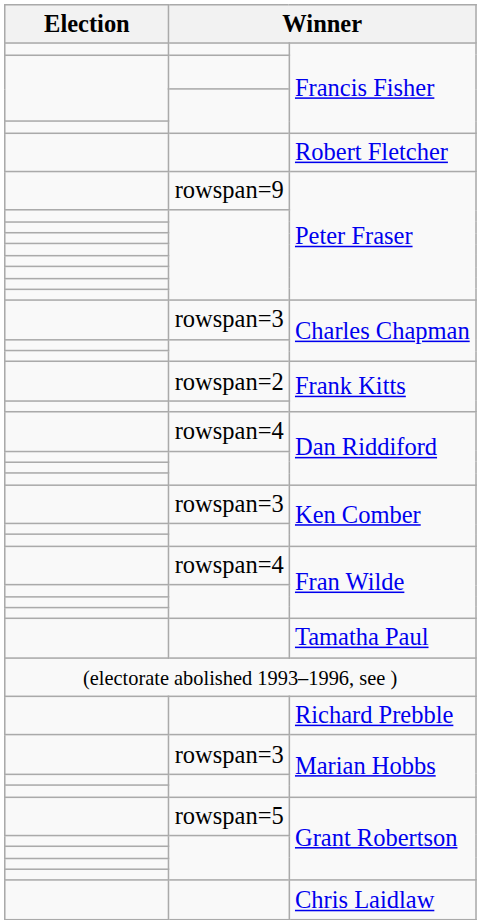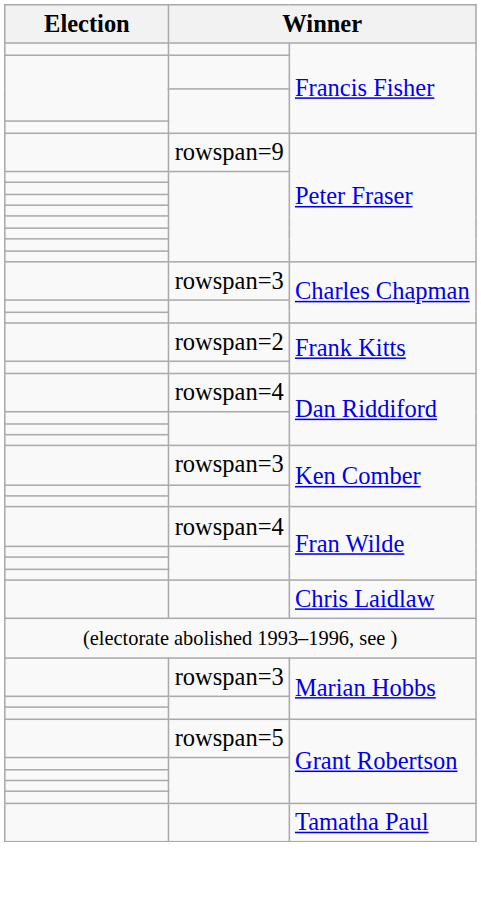- row: (229, 152)
rows swapped: (229, 900) <-> (229, 638)
- row: (229, 716)
